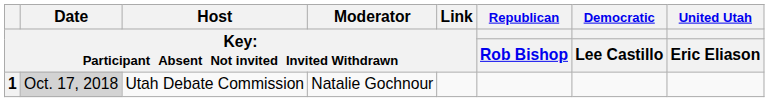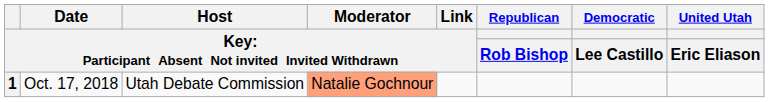(71, 84) lightgrey background -> (71, 84) no background
(372, 84) no background -> (372, 84) lightsalmon background
